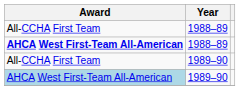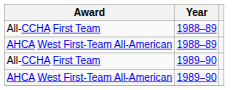(95, 45) bold -> (89, 45) normal
(89, 77) lightblue background -> (89, 77) no background
